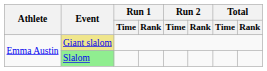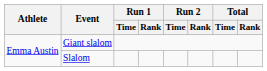(87, 43) khaki background -> (87, 43) no background
(76, 58) lightgreen background -> (76, 58) no background
